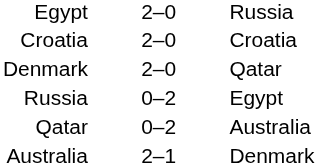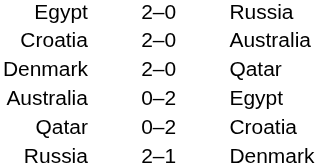(263, 40) Croatia -> (270, 40) Australia
(56, 98) Russia -> (47, 98) Australia
(270, 127) Australia -> (263, 127) Croatia
(47, 155) Australia -> (56, 155) Russia
